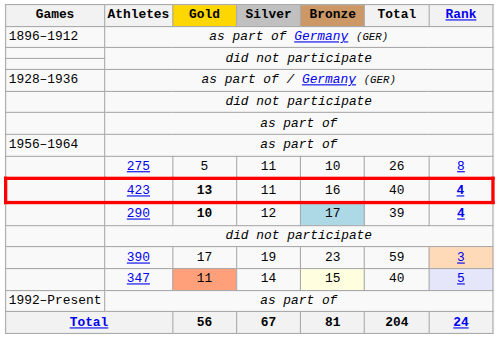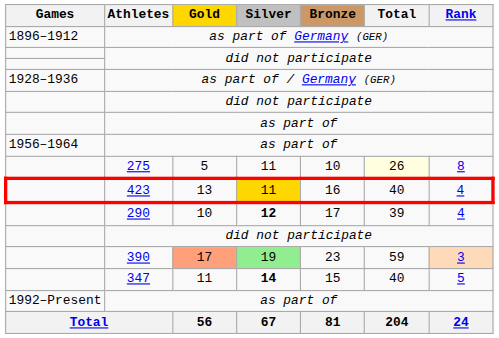(397, 166) no background -> (397, 166) lightyellow background
(204, 190) bold -> (204, 190) normal
(269, 190) no background -> (269, 190) gold background
(460, 190) bold -> (460, 190) normal
(204, 214) bold -> (204, 214) normal
(269, 214) normal -> (269, 214) bold
(333, 214) lightblue background -> (333, 214) no background
(461, 214) bold -> (461, 214) normal
(204, 257) no background -> (204, 257) lightsalmon background
(269, 257) no background -> (269, 257) lightgreen background
(204, 279) lightsalmon background -> (204, 279) no background
(269, 279) normal -> (269, 279) bold
(333, 279) lightyellow background -> (333, 279) no background
(461, 279) lavender background -> (461, 279) no background
